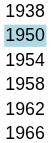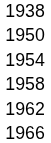(25, 35) lightblue background -> (25, 35) no background
